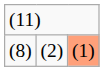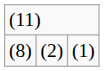(83, 50) lightsalmon background -> (83, 50) no background
